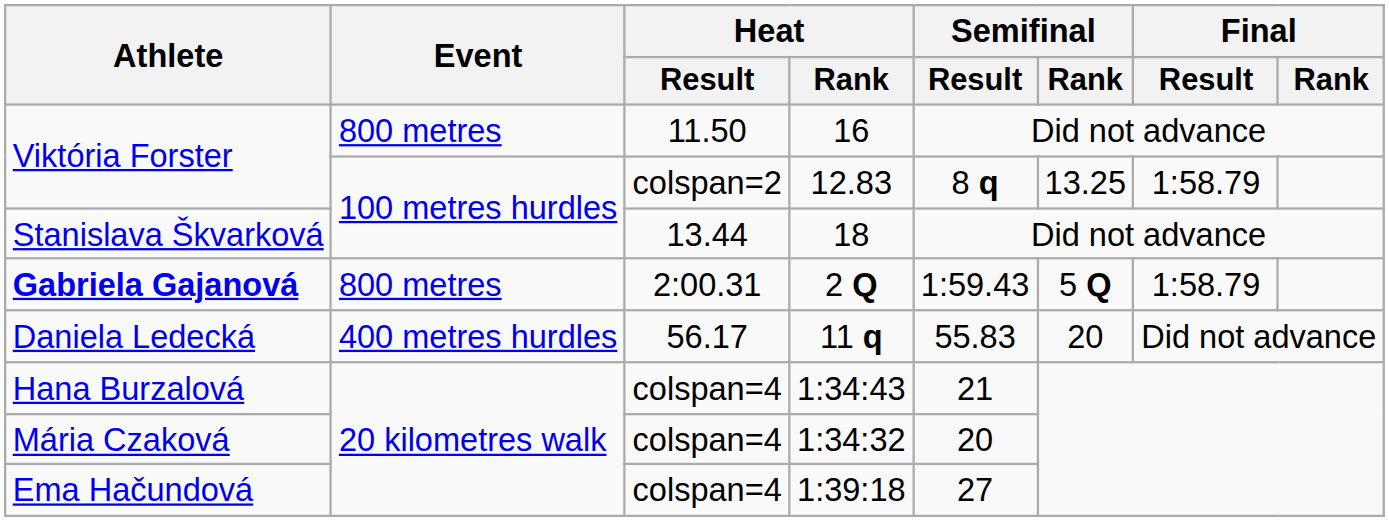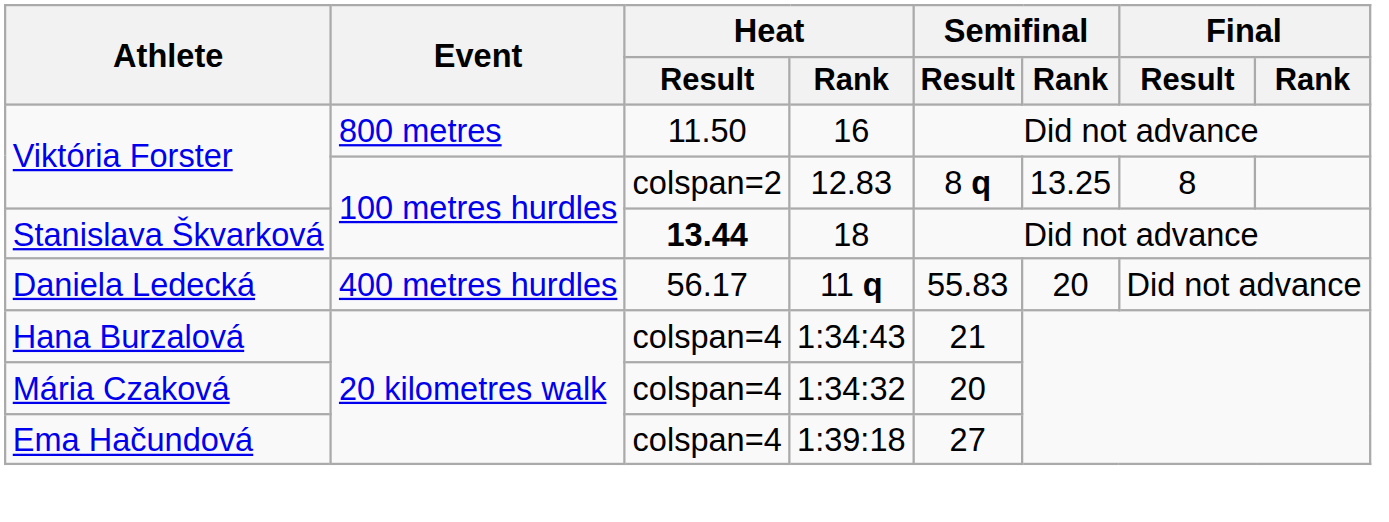(1206, 183) 1:58.79 -> (1187, 183) 8
(707, 234) normal -> (707, 234) bold
- row: (851, 285)
